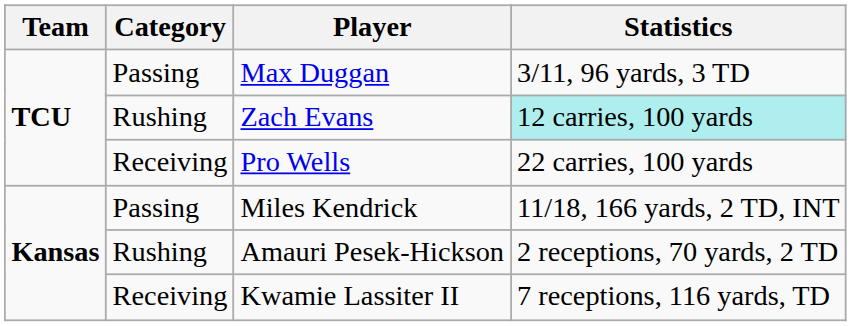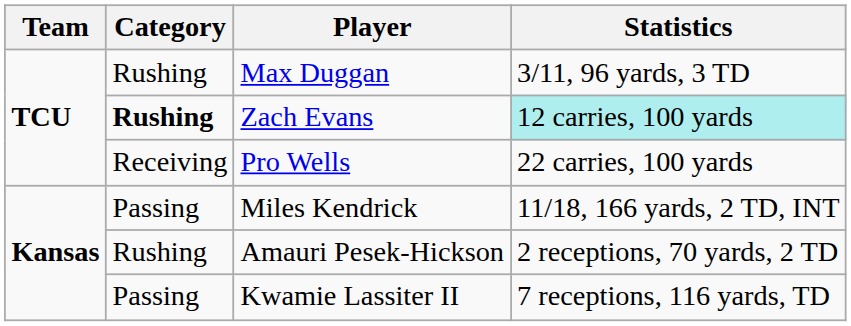(156, 72) Passing -> (160, 72) Rushing
(160, 117) normal -> (163, 117) bold
(170, 296) Receiving -> (156, 296) Passing
